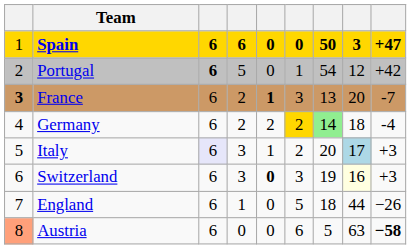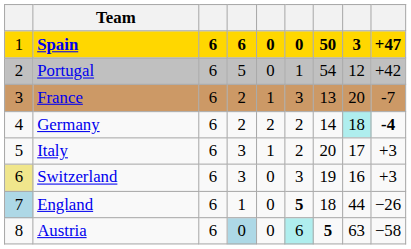(213, 71) bold -> (213, 71) normal
(19, 97) bold -> (19, 97) normal
(270, 97) bold -> (270, 97) normal
(299, 124) gold background -> (299, 124) no background
(328, 124) lightgreen background -> (328, 124) no background
(357, 124) no background -> (357, 124) paleturquoise background
(388, 124) normal -> (388, 124) bold
(213, 151) lavender background -> (213, 151) no background
(357, 151) lightblue background -> (357, 151) no background
(19, 177) no background -> (19, 177) khaki background
(270, 177) bold -> (270, 177) normal
(357, 177) lightyellow background -> (357, 177) no background
(19, 204) no background -> (19, 204) lightblue background
(299, 204) normal -> (299, 204) bold
(19, 230) lightsalmon background -> (19, 230) no background
(242, 230) no background -> (242, 230) lightblue background
(299, 230) no background -> (299, 230) paleturquoise background
(328, 230) normal -> (328, 230) bold
(388, 230) bold -> (388, 230) normal
